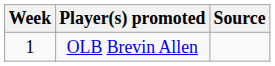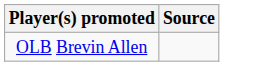- column: (30, 18)
